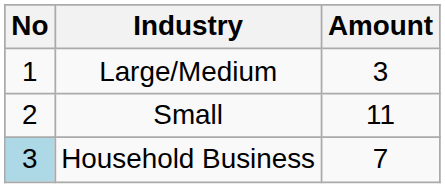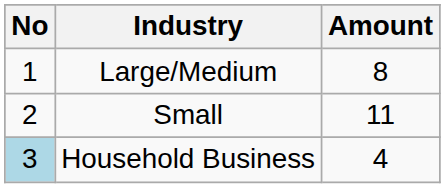(380, 70) 3 -> (380, 70) 8
(380, 159) 7 -> (380, 159) 4
